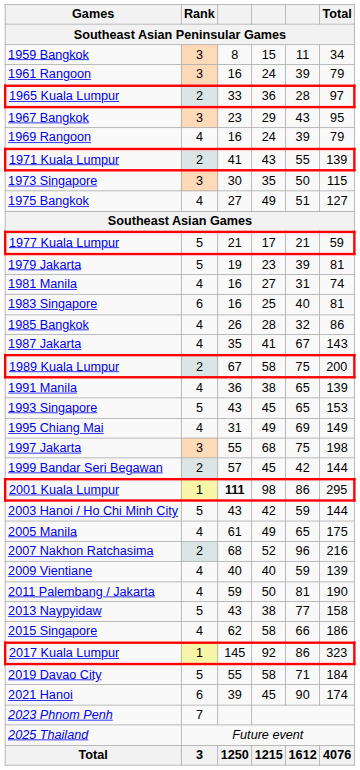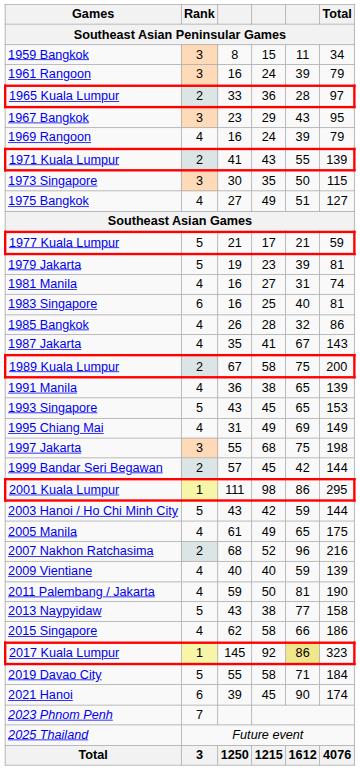(235, 489) bold -> (235, 489) normal
(303, 653) no background -> (303, 653) khaki background
